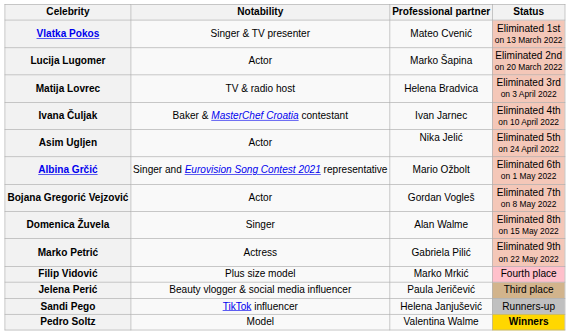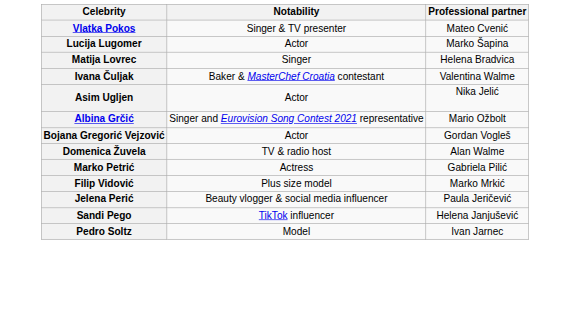- column: (529, 12)
(260, 88) TV & radio host -> (296, 60) Singer
(441, 116) Ivan Jarnec -> (477, 76) Valentina Walme
(260, 225) Singer -> (296, 151) TV & radio host
(441, 322) Valentina Walme -> (477, 231) Ivan Jarnec
